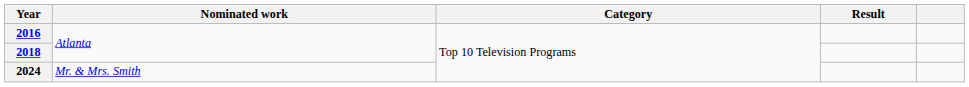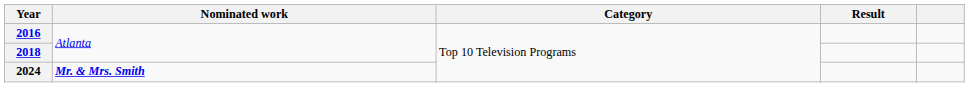(98, 71) normal -> (100, 71) bold
